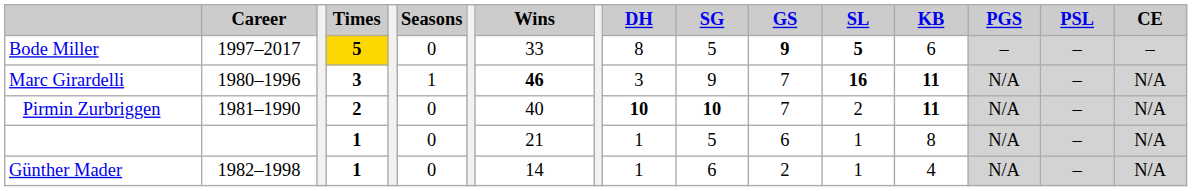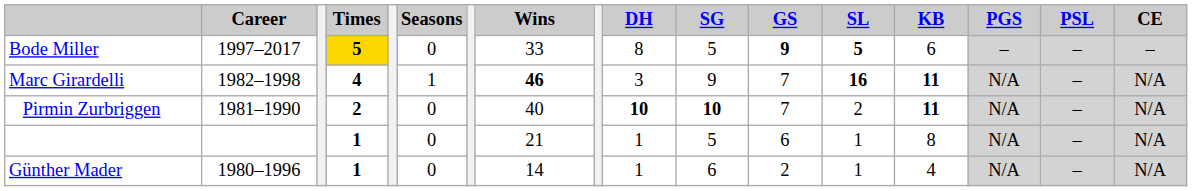(259, 79) 1980–1996 -> (259, 79) 1982–1998
(357, 79) 3 -> (357, 79) 4
(259, 170) 1982–1998 -> (259, 170) 1980–1996
